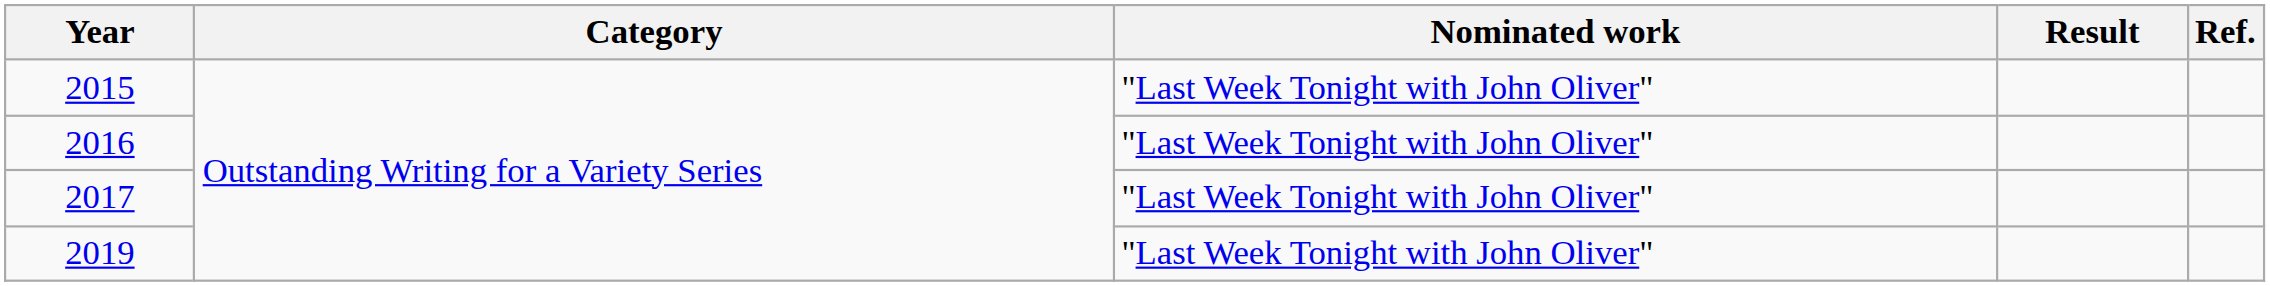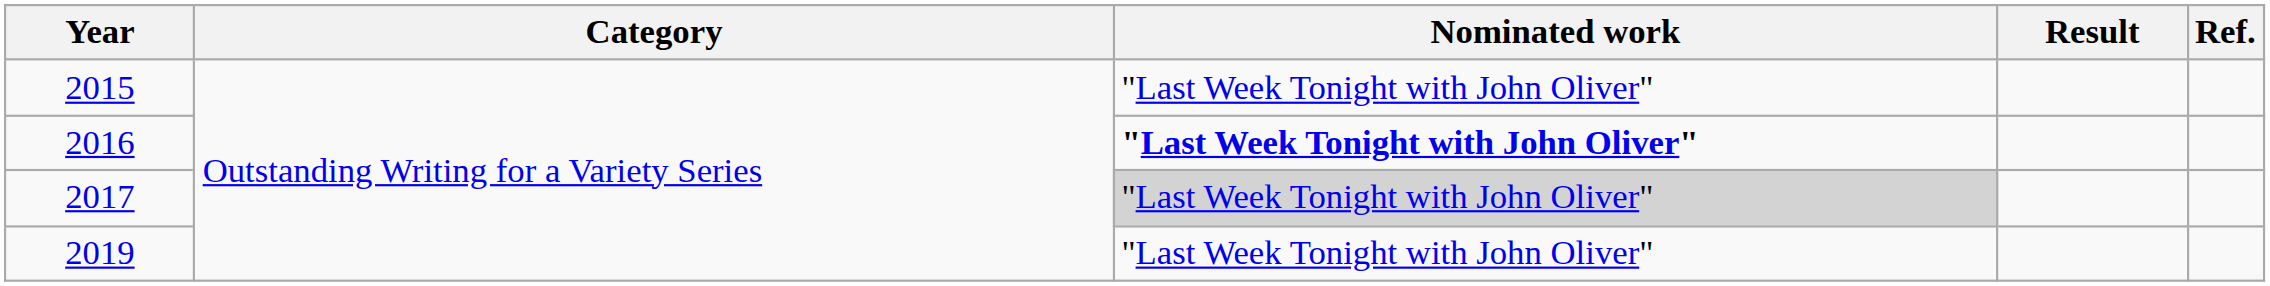(1387, 142) normal -> (1410, 142) bold
(1387, 197) no background -> (1387, 197) lightgrey background
